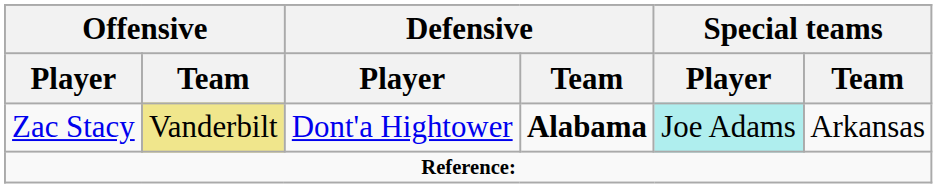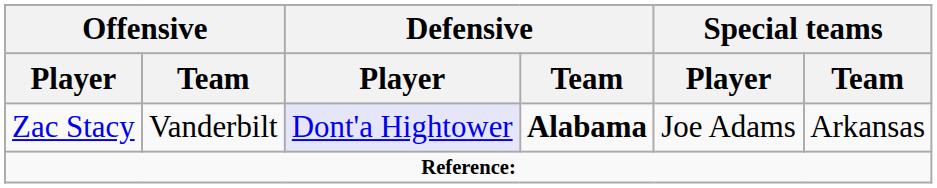(213, 126) khaki background -> (213, 126) no background
(402, 126) no background -> (402, 126) lavender background
(729, 126) paleturquoise background -> (729, 126) no background
